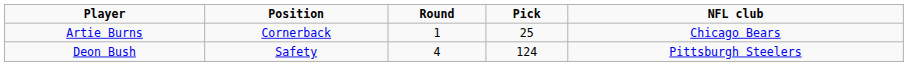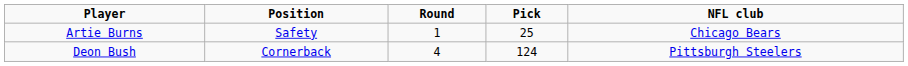(296, 33) Cornerback -> (296, 33) Safety
(296, 52) Safety -> (296, 52) Cornerback
